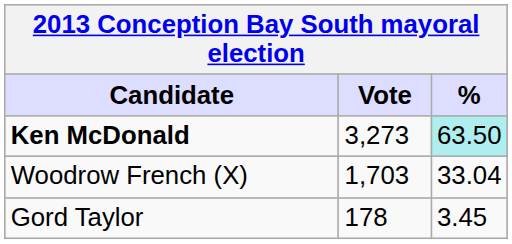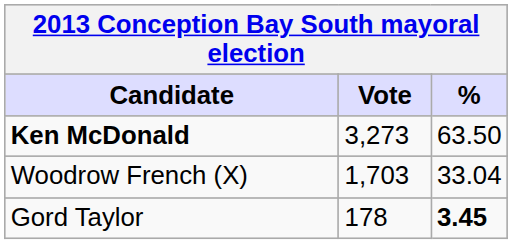(469, 135) paleturquoise background -> (469, 135) no background
(462, 217) normal -> (462, 217) bold
